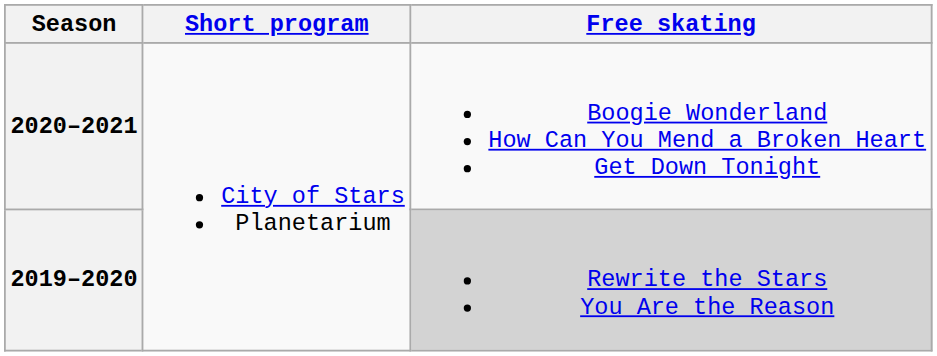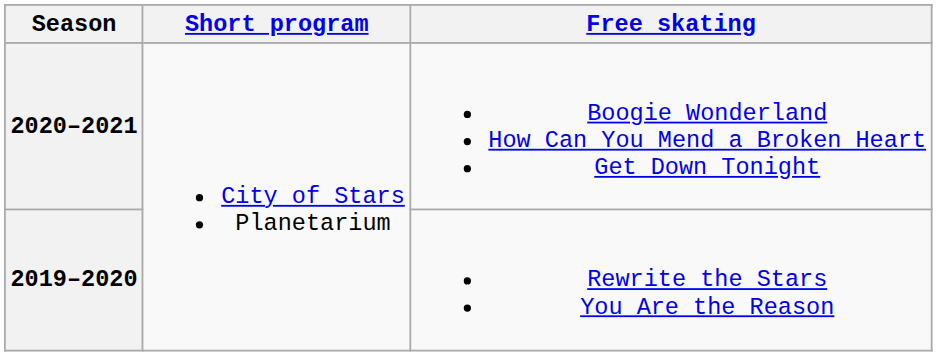(671, 294) lightgrey background -> (671, 294) no background
